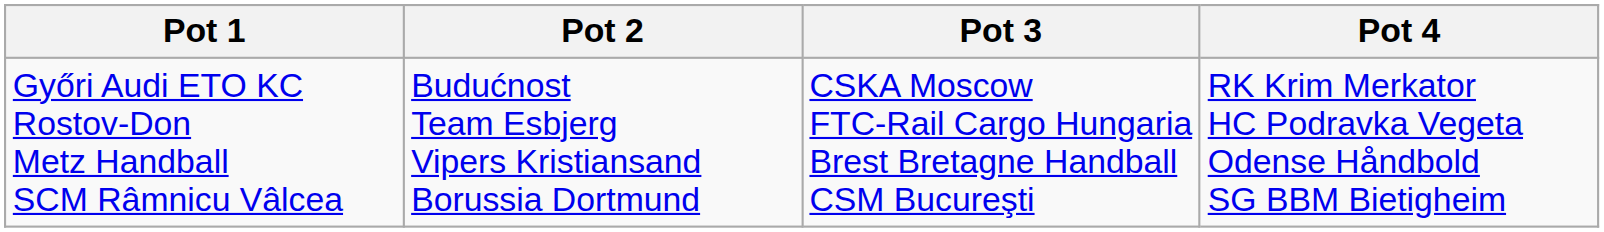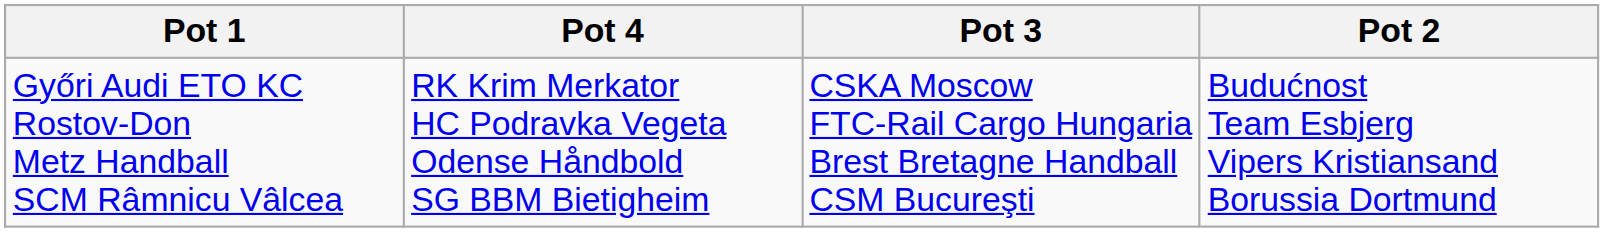columns swapped: (602, 31) <-> (1399, 31)
